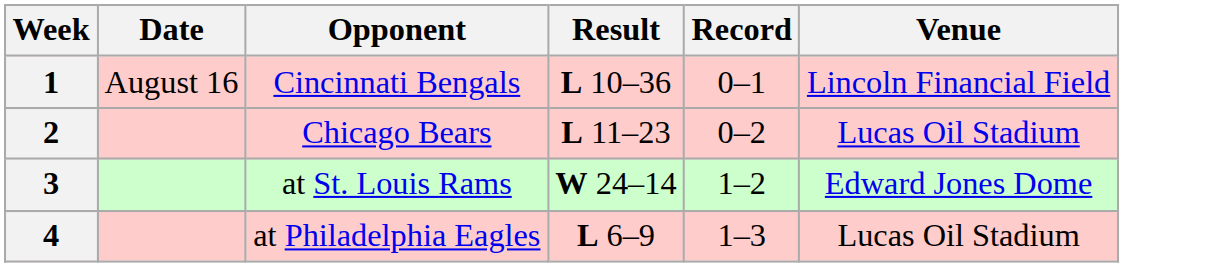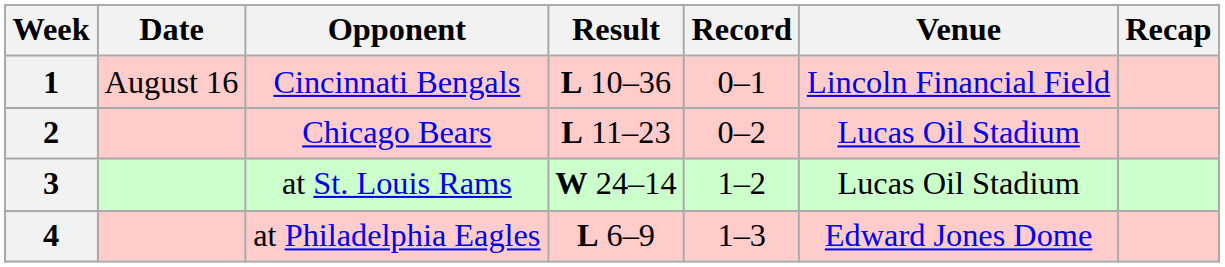+ column: (1168, 30)
(959, 183) Edward Jones Dome -> (959, 183) Lucas Oil Stadium
(959, 235) Lucas Oil Stadium -> (959, 235) Edward Jones Dome
